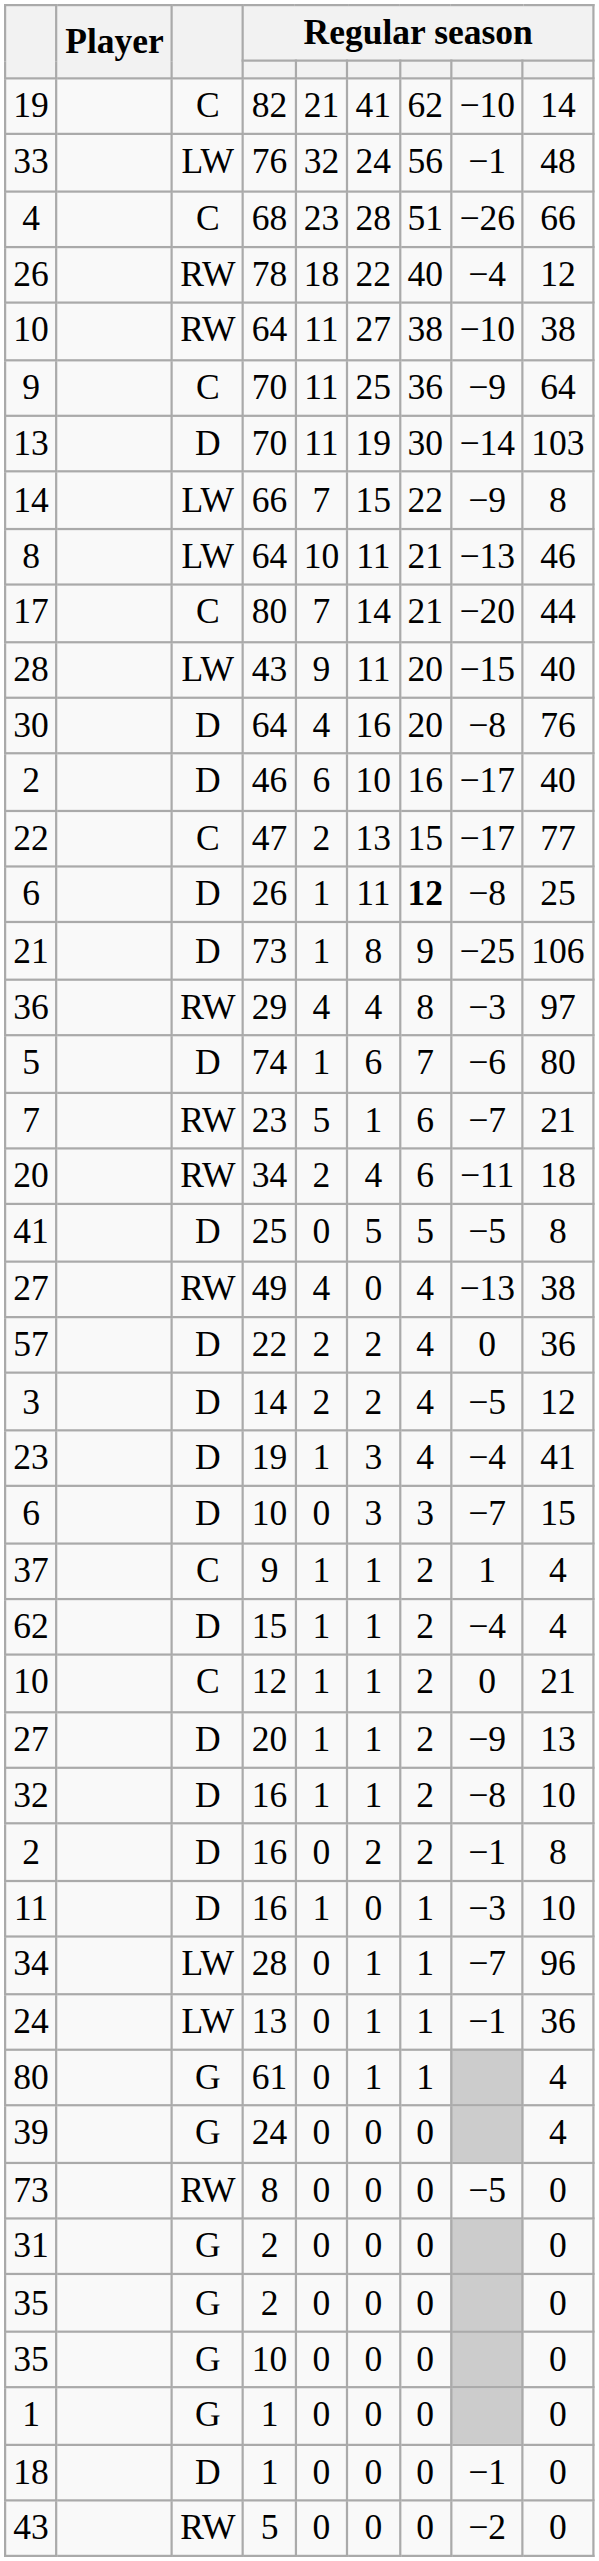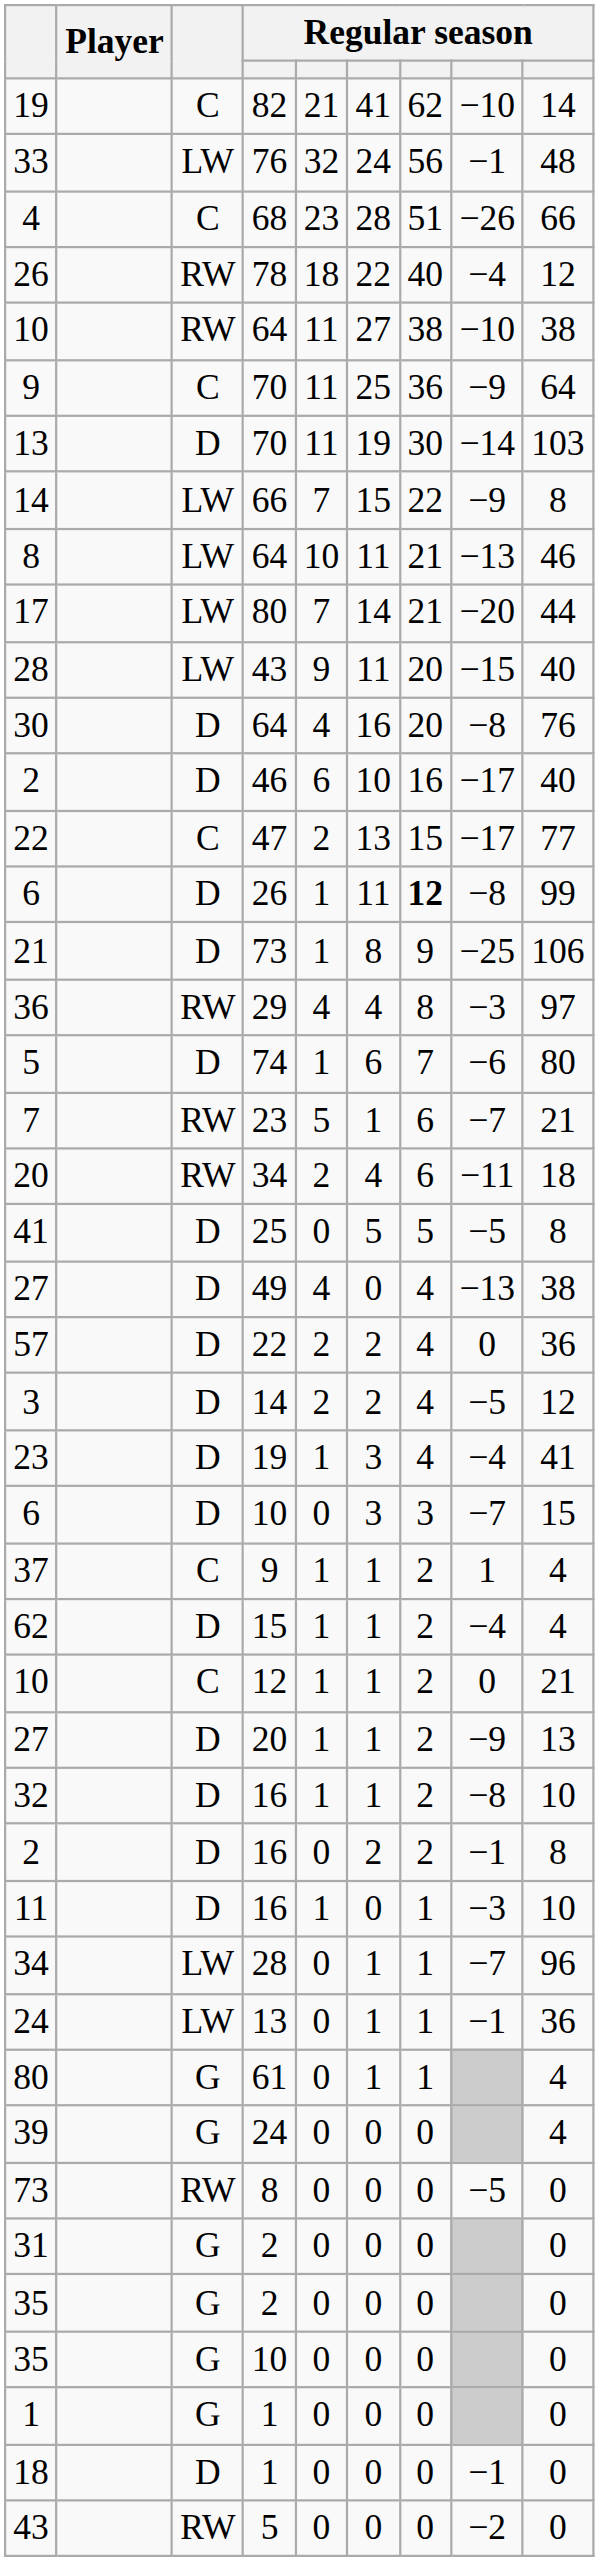(208, 612) C -> (208, 612) LW
(558, 894) 25 -> (558, 894) 99
(208, 1288) RW -> (208, 1288) D
